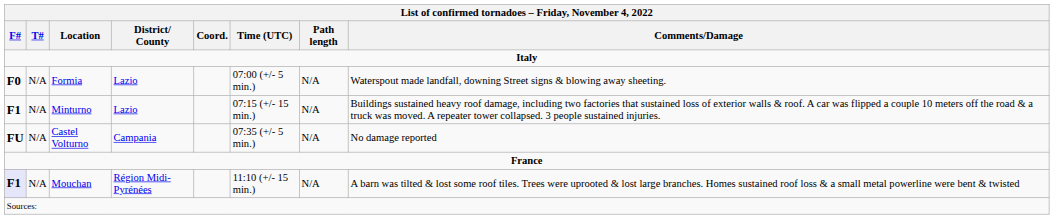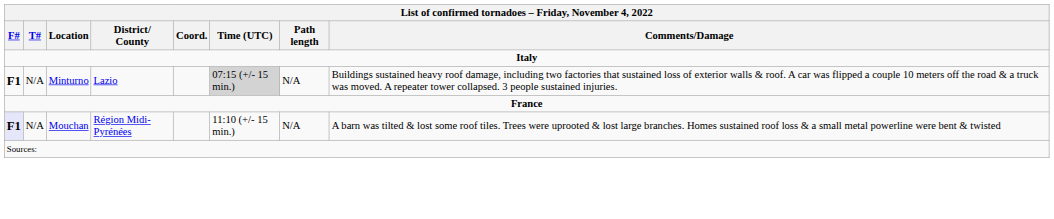- row: (67, 80)
(261, 109) no background -> (240, 80) lightgrey background
- row: (70, 138)
